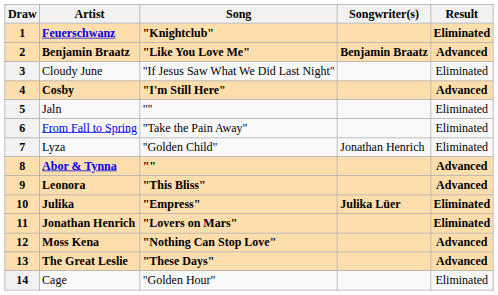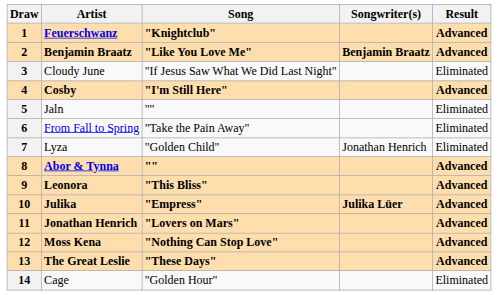(462, 33) Eliminated -> (462, 33) Advanced
(462, 204) Eliminated -> (462, 204) Advanced
(462, 223) Eliminated -> (462, 223) Advanced
